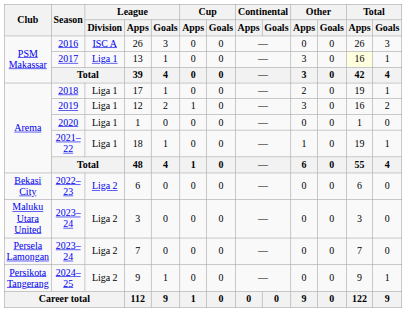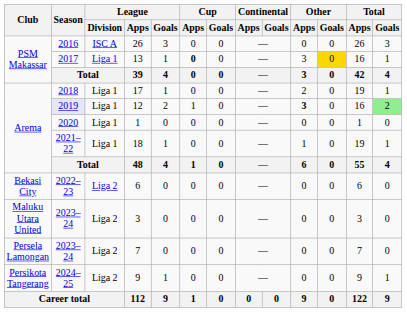(193, 59) normal -> (193, 59) bold
(332, 59) no background -> (332, 59) gold background
(360, 59) lightyellow background -> (360, 59) no background
(68, 106) no background -> (68, 106) lavender background
(304, 106) normal -> (304, 106) bold
(387, 106) no background -> (387, 106) lightgreen background
